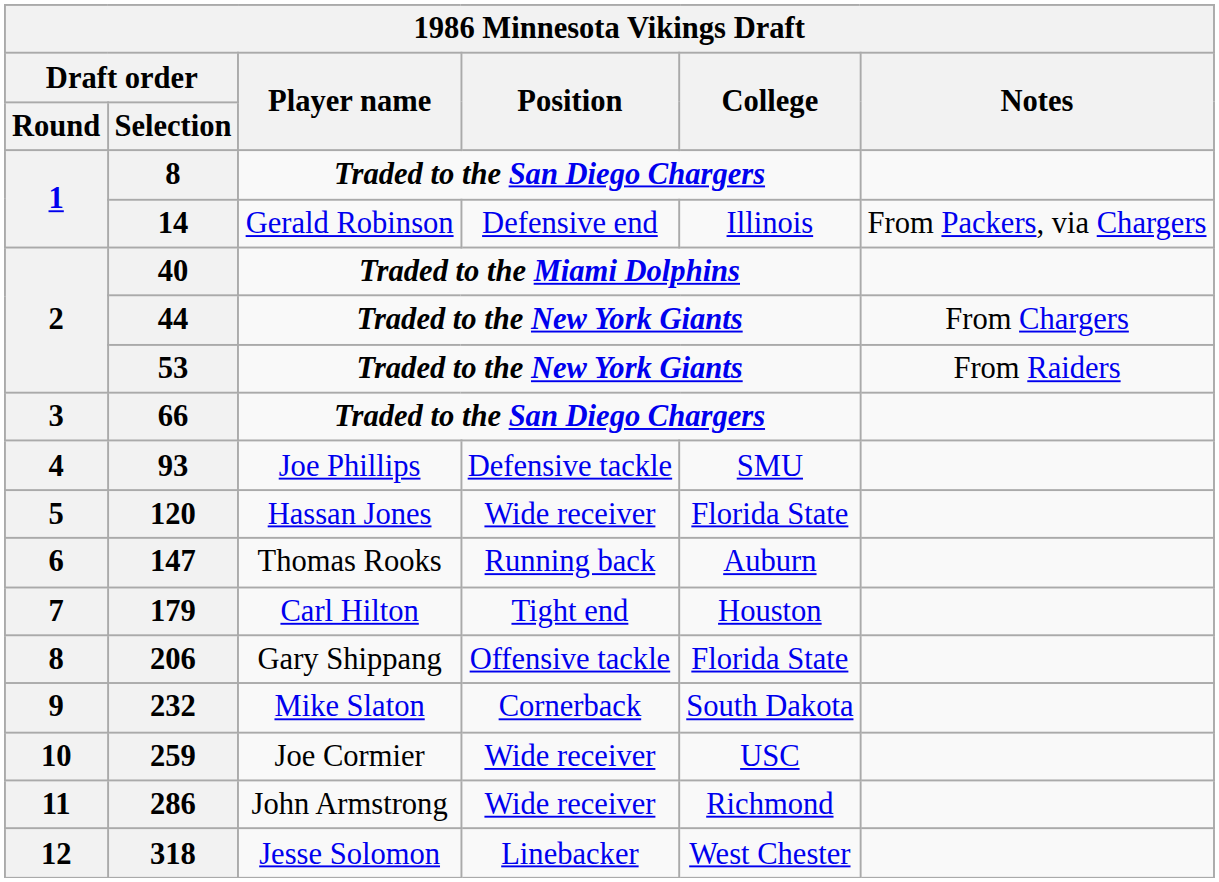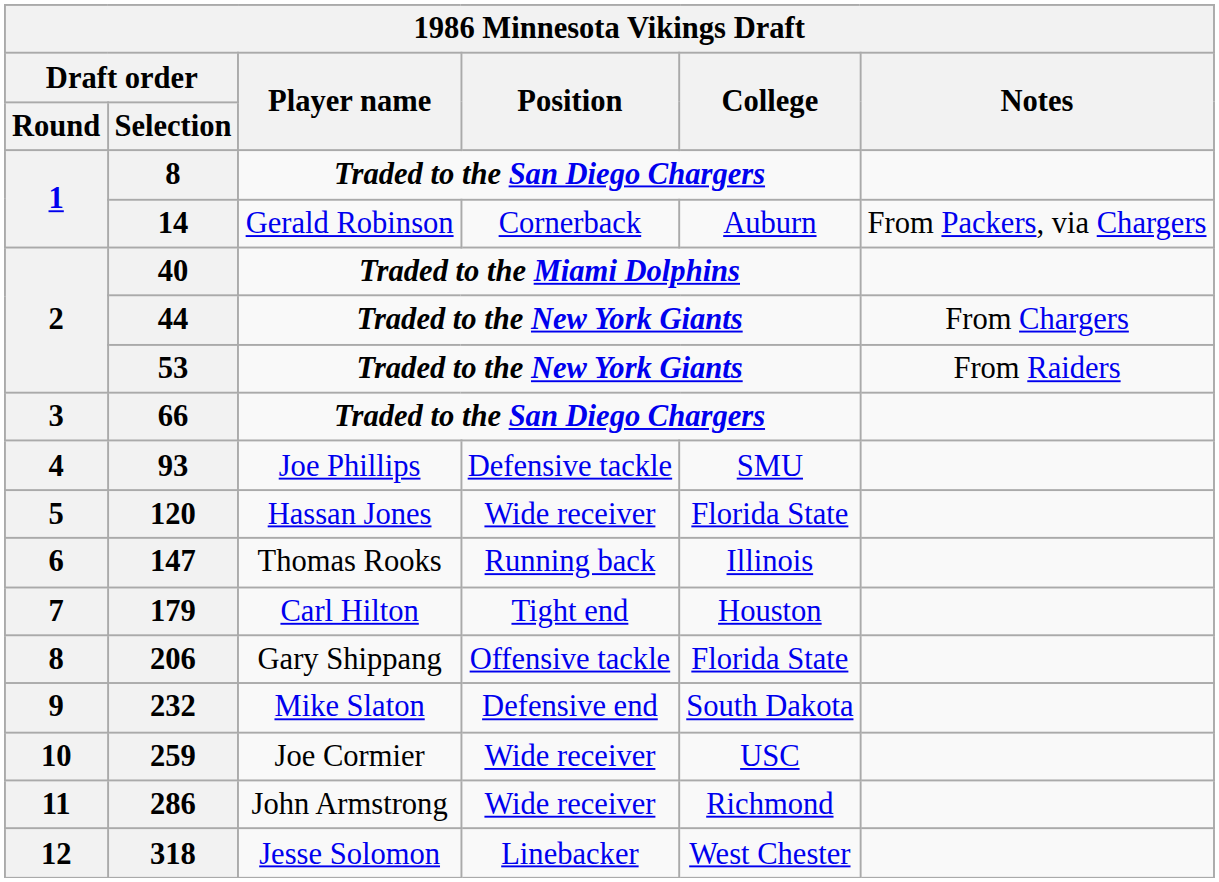(570, 222) Defensive end -> (570, 222) Cornerback
(770, 222) Illinois -> (770, 222) Auburn
(770, 561) Auburn -> (770, 561) Illinois
(570, 707) Cornerback -> (570, 707) Defensive end
